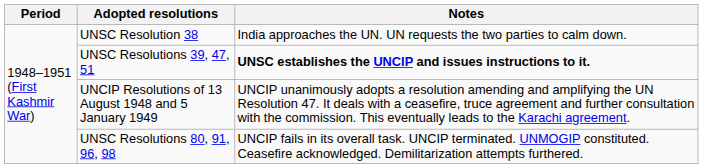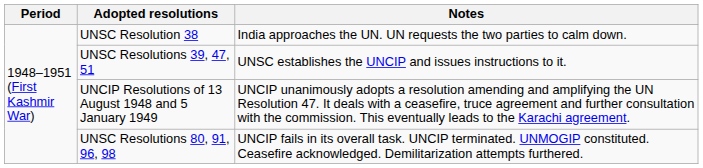(414, 62) bold -> (402, 62) normal
